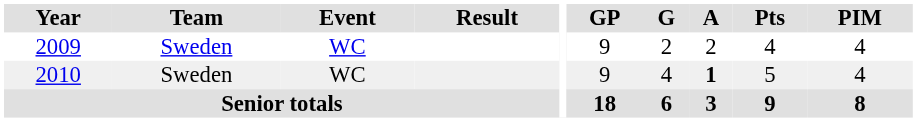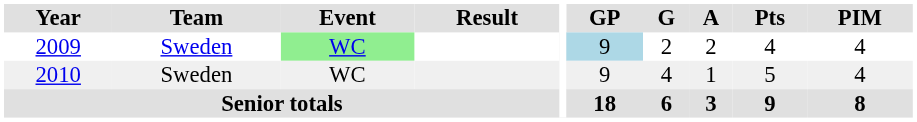(347, 46) no background -> (347, 46) lightgreen background
(605, 46) no background -> (605, 46) lightblue background
(711, 74) bold -> (711, 74) normal
